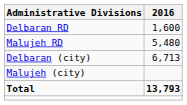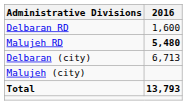(166, 42) normal -> (166, 42) bold
